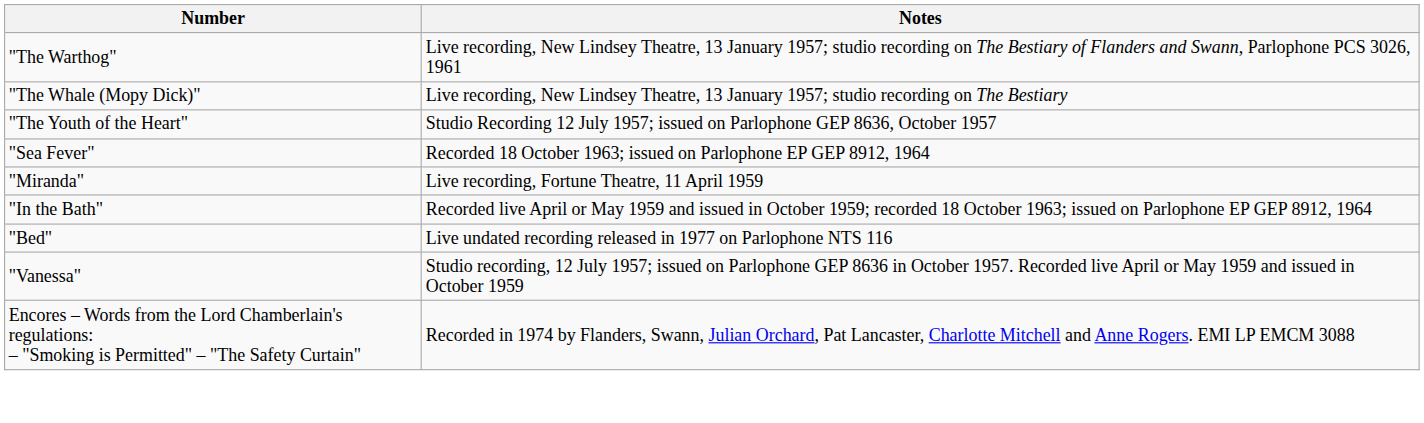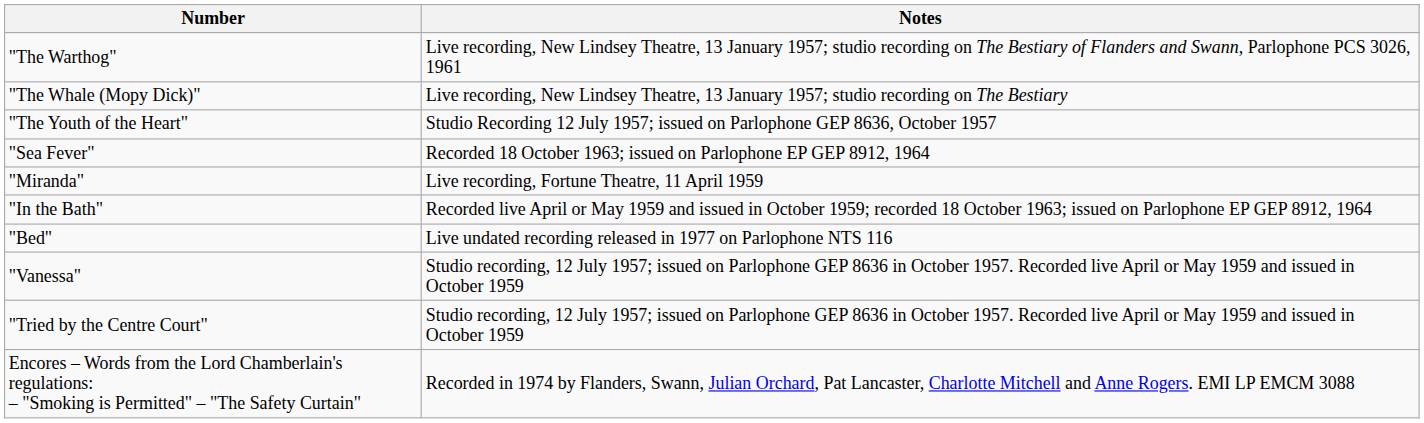+ row: (108, 324)
